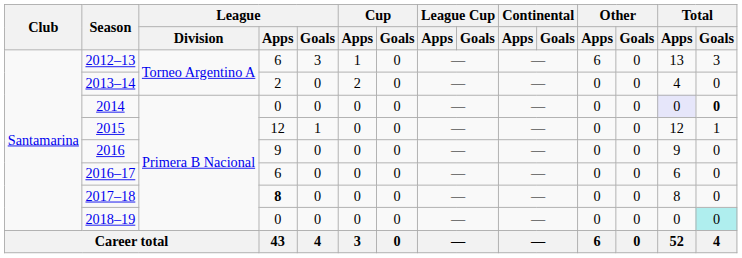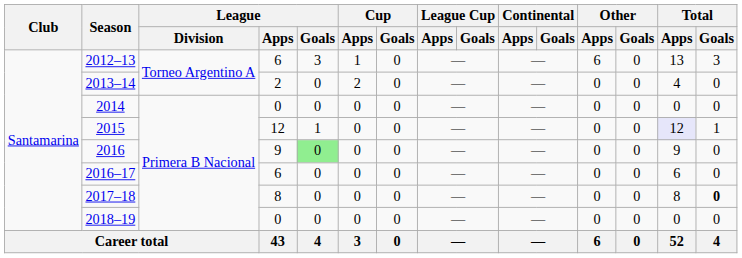(677, 106) lavender background -> (677, 106) no background
(717, 106) bold -> (717, 106) normal
(677, 128) no background -> (677, 128) lavender background
(318, 151) no background -> (318, 151) lightgreen background
(278, 196) bold -> (278, 196) normal
(717, 196) normal -> (717, 196) bold
(717, 219) paleturquoise background -> (717, 219) no background
